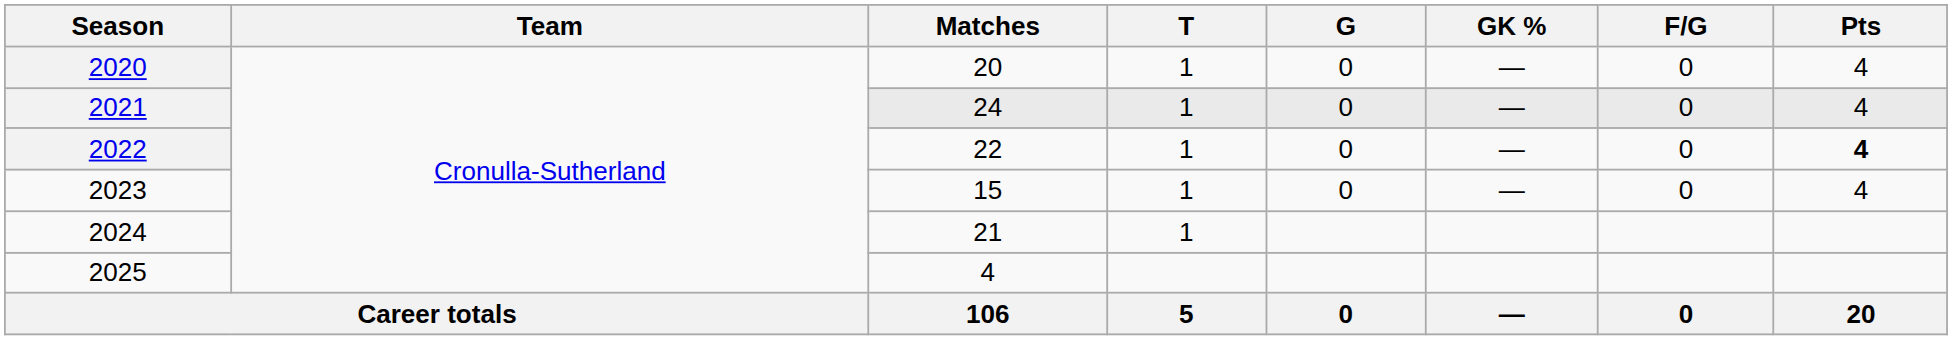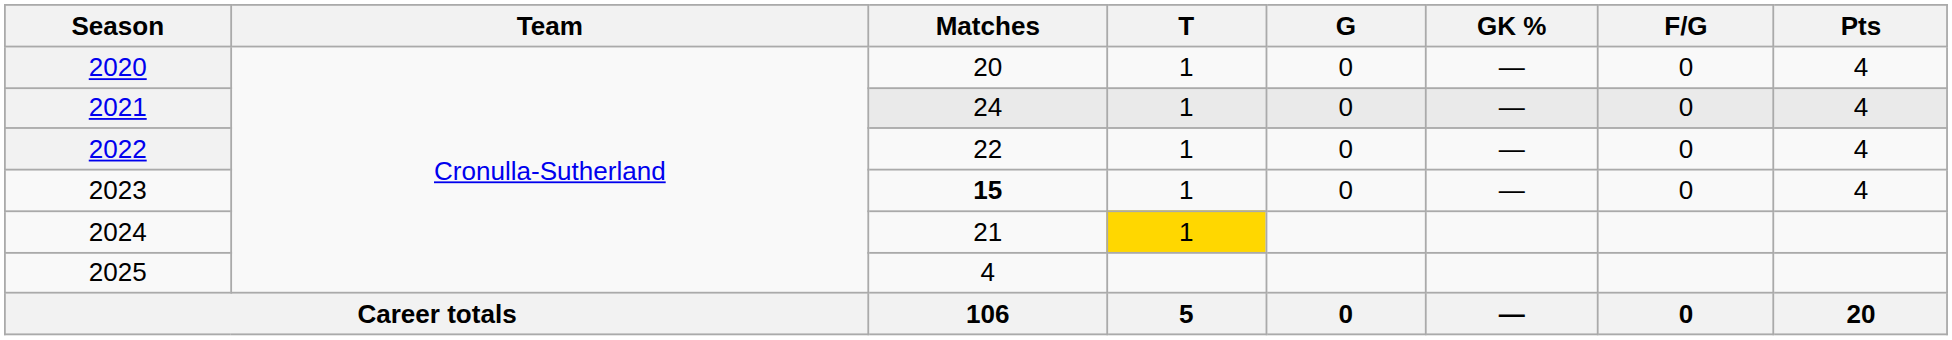(1861, 149) bold -> (1861, 149) normal
(988, 191) normal -> (988, 191) bold
(1186, 232) no background -> (1186, 232) gold background
